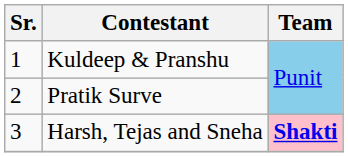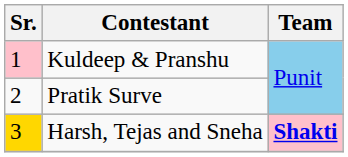(16, 59) no background -> (16, 59) pink background
(16, 132) no background -> (16, 132) gold background
